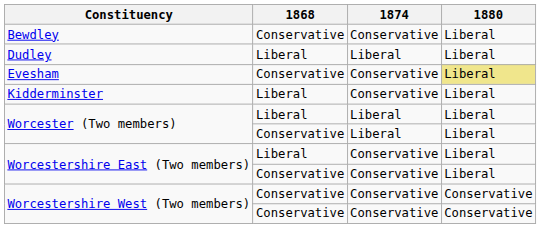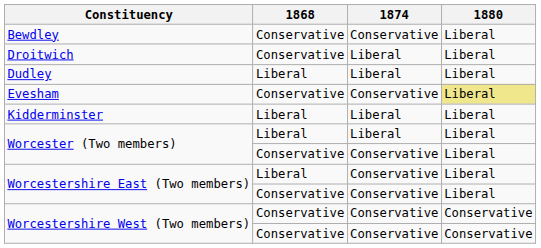+ row: (40, 54)
(394, 94) Conservative -> (376, 114) Liberal
(376, 134) Liberal -> (394, 154) Conservative
